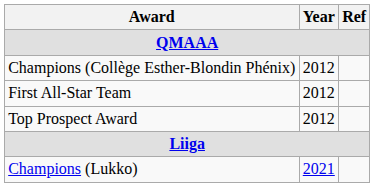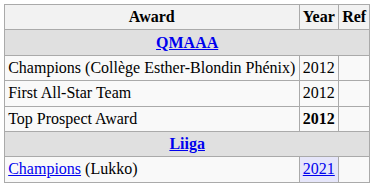(319, 118) normal -> (319, 118) bold
(319, 169) no background -> (319, 169) lavender background
